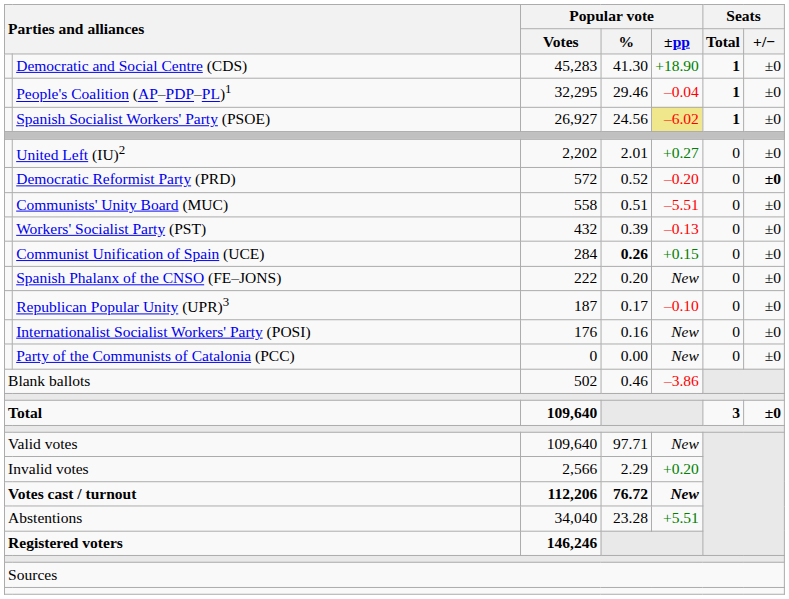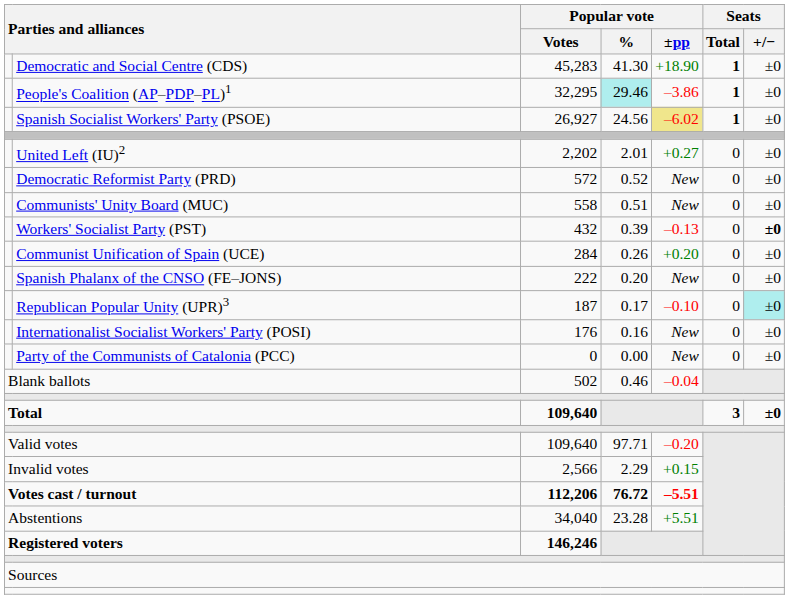(631, 92) no background -> (631, 92) paleturquoise background
(681, 92) –0.04 -> (681, 92) –3.86
(681, 180) –0.20 -> (685, 180) New
(773, 180) bold -> (773, 180) normal
(681, 204) –5.51 -> (685, 204) New
(773, 229) normal -> (773, 229) bold
(634, 253) bold -> (634, 253) normal
(681, 253) +0.15 -> (681, 253) +0.20
(773, 305) no background -> (773, 305) paleturquoise background
(681, 381) –3.86 -> (681, 381) –0.04
(685, 444) New -> (681, 444) –0.20
(681, 469) +0.20 -> (681, 469) +0.15
(685, 493) New -> (681, 493) –5.51
